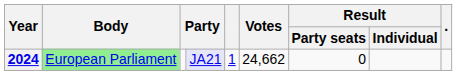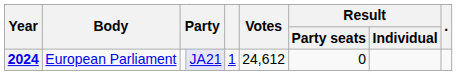(111, 60) lightgreen background -> (111, 60) no background
(264, 60) 24,662 -> (264, 60) 24,612
